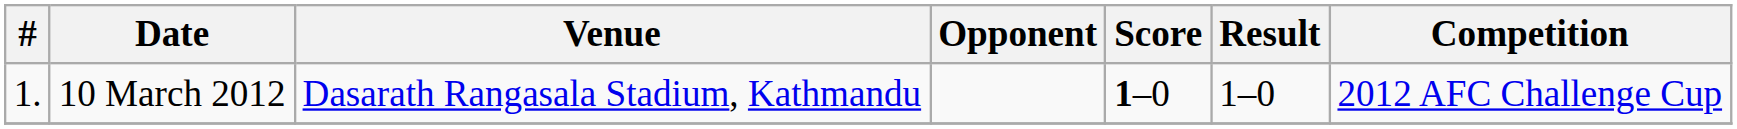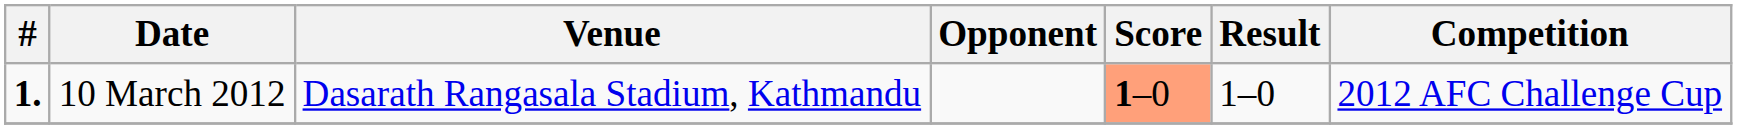(28, 92) normal -> (28, 92) bold
(1142, 92) no background -> (1142, 92) lightsalmon background
